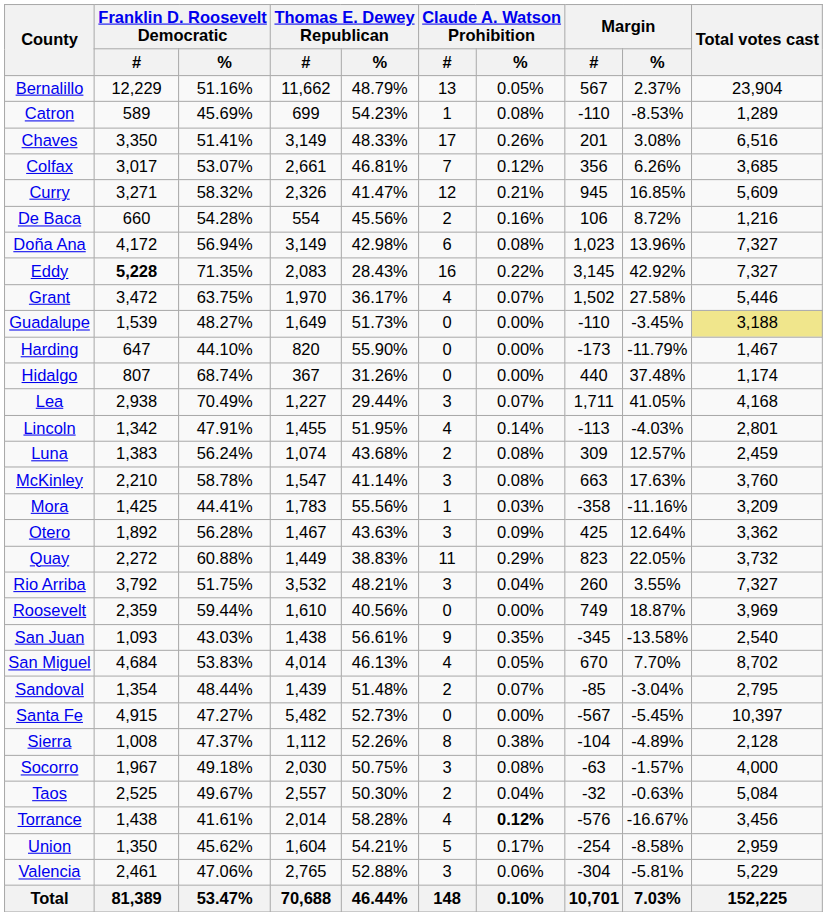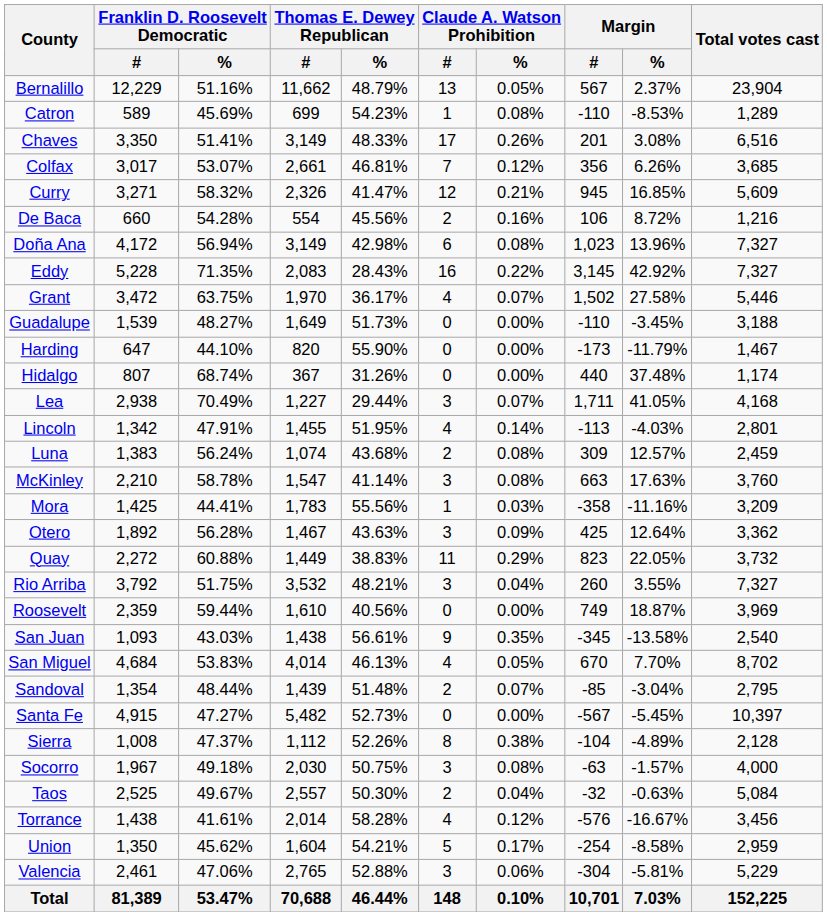(137, 271) bold -> (137, 271) normal
(757, 323) khaki background -> (757, 323) no background
(520, 820) bold -> (520, 820) normal
